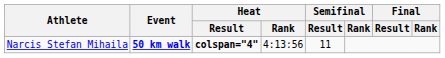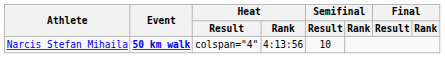(227, 44) bold -> (227, 44) normal
(325, 44) 11 -> (325, 44) 10
